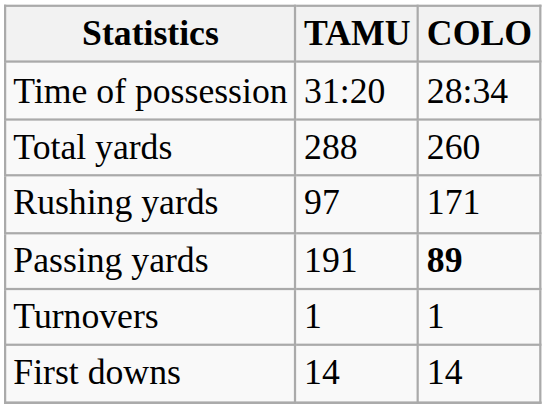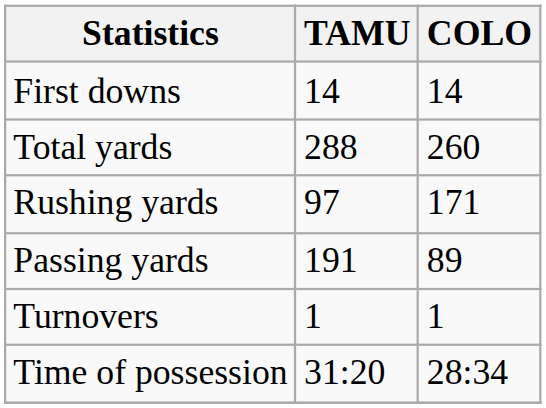rows swapped: (97, 372) <-> (150, 90)
(445, 259) bold -> (445, 259) normal
